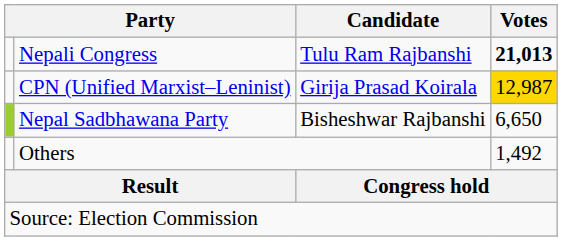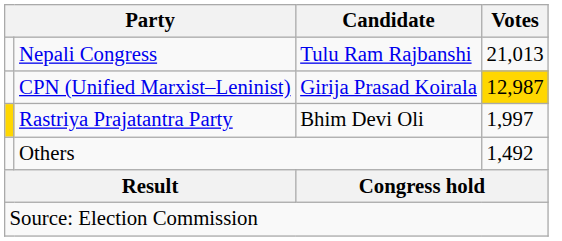(524, 53) bold -> (515, 53) normal
- row: (124, 119)
+ row: (126, 119)
